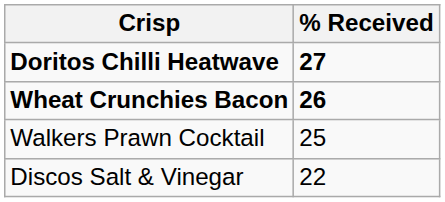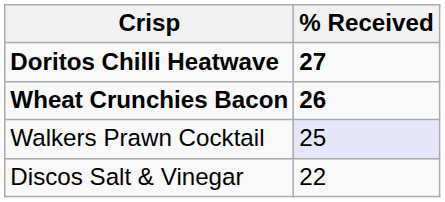(313, 138) no background -> (313, 138) lavender background
